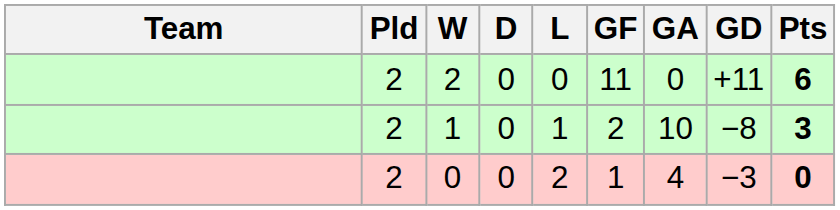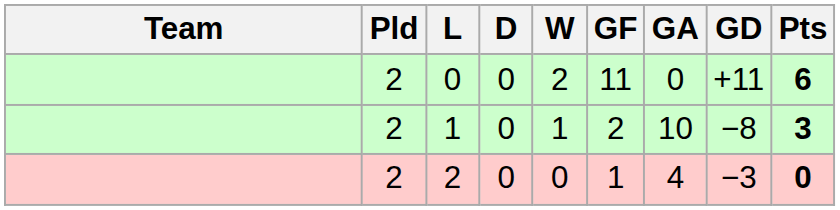columns swapped: (452, 29) <-> (560, 29)
